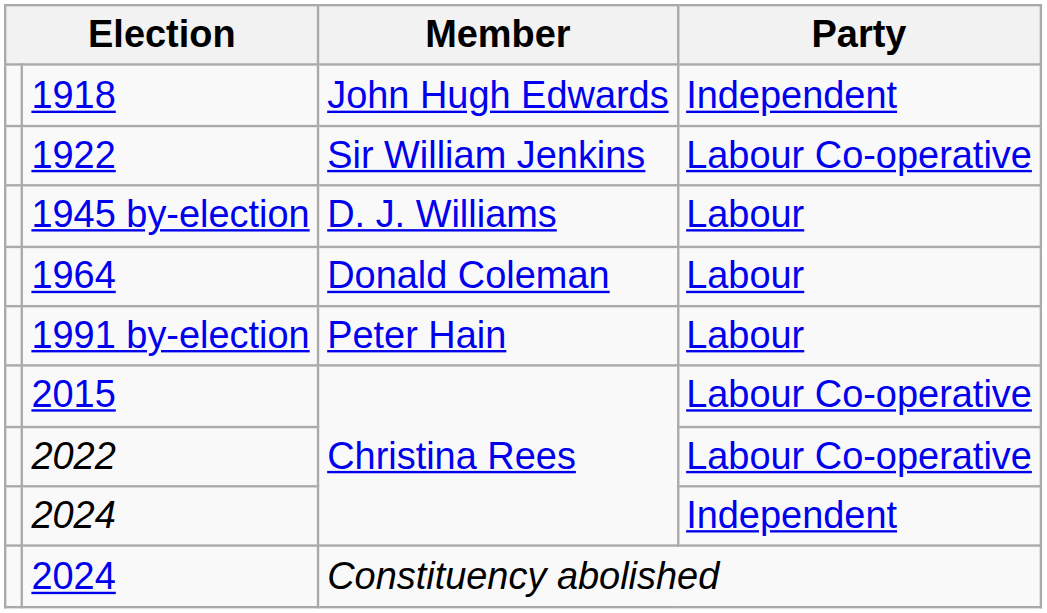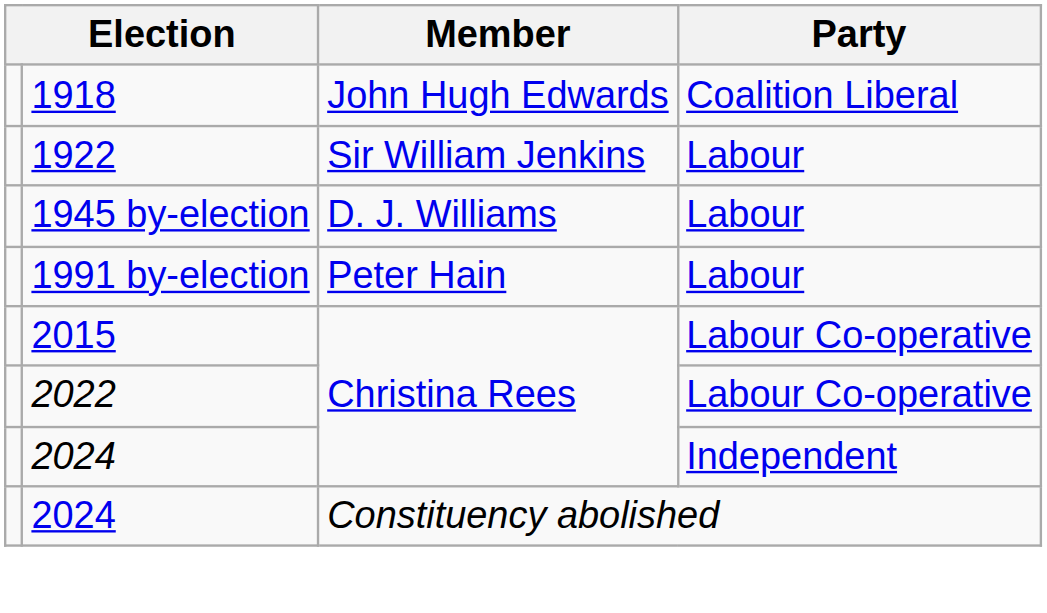(792, 94) Independent -> (822, 94) Coalition Liberal
(859, 154) Labour Co-operative -> (745, 154) Labour
- row: (74, 275)
